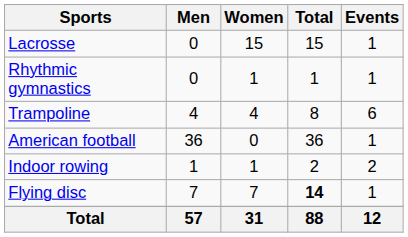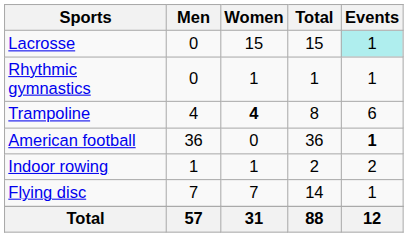(372, 43) no background -> (372, 43) paleturquoise background
(254, 114) normal -> (254, 114) bold
(372, 140) normal -> (372, 140) bold
(314, 192) bold -> (314, 192) normal
